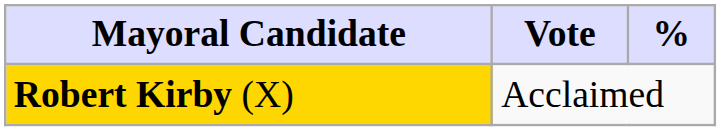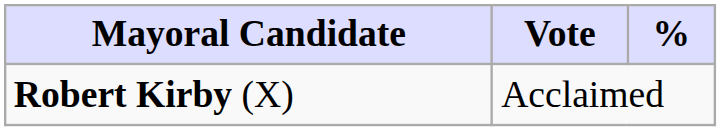(154, 93) gold background -> (154, 93) no background
